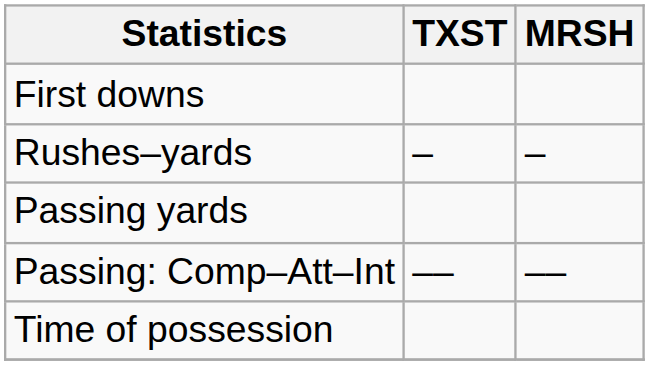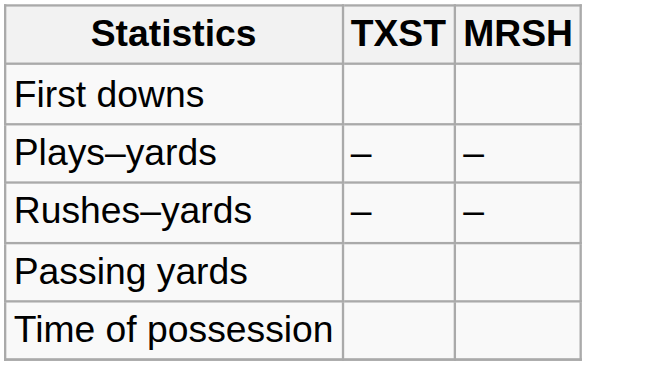+ row: (115, 152)
- row: (204, 270)
